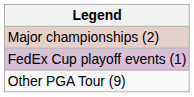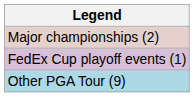(67, 81) no background -> (67, 81) lightblue background
